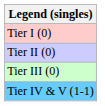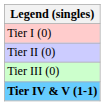(51, 91) normal -> (52, 91) bold
